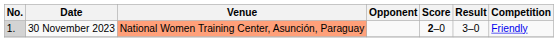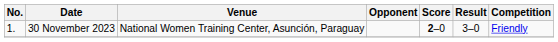(11, 28) lightgrey background -> (11, 28) no background
(242, 28) lightsalmon background -> (242, 28) no background
